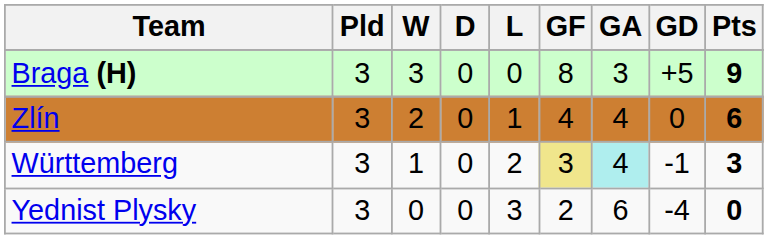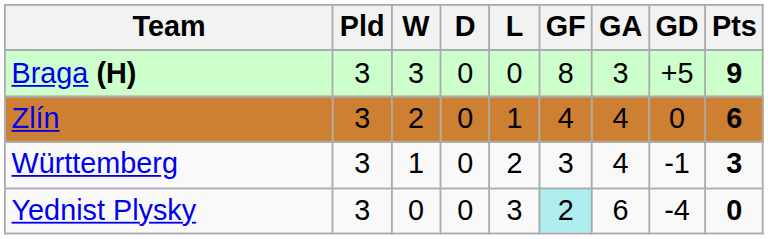(566, 164) khaki background -> (566, 164) no background
(621, 164) paleturquoise background -> (621, 164) no background
(566, 210) no background -> (566, 210) paleturquoise background
